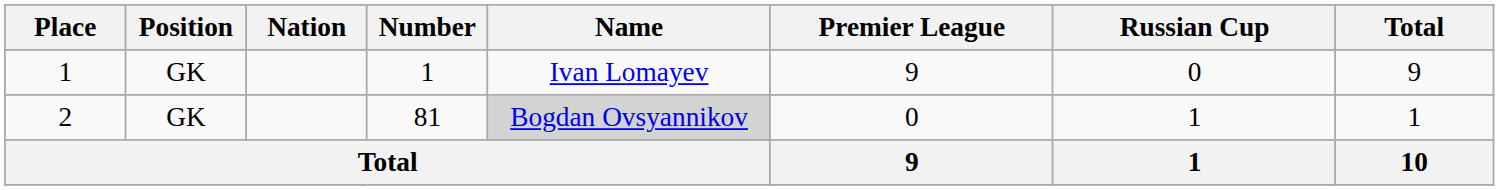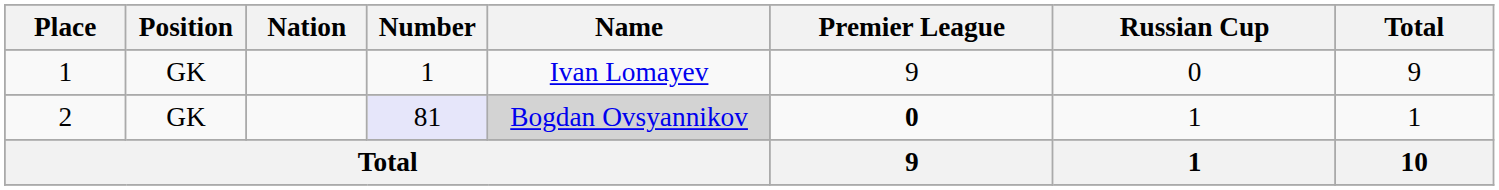(427, 117) no background -> (427, 117) lavender background
(912, 117) normal -> (912, 117) bold
